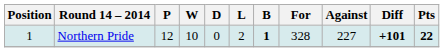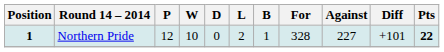(30, 35) normal -> (30, 35) bold
(266, 35) bold -> (266, 35) normal
(392, 35) bold -> (392, 35) normal
